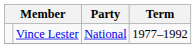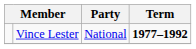(160, 33) normal -> (160, 33) bold
